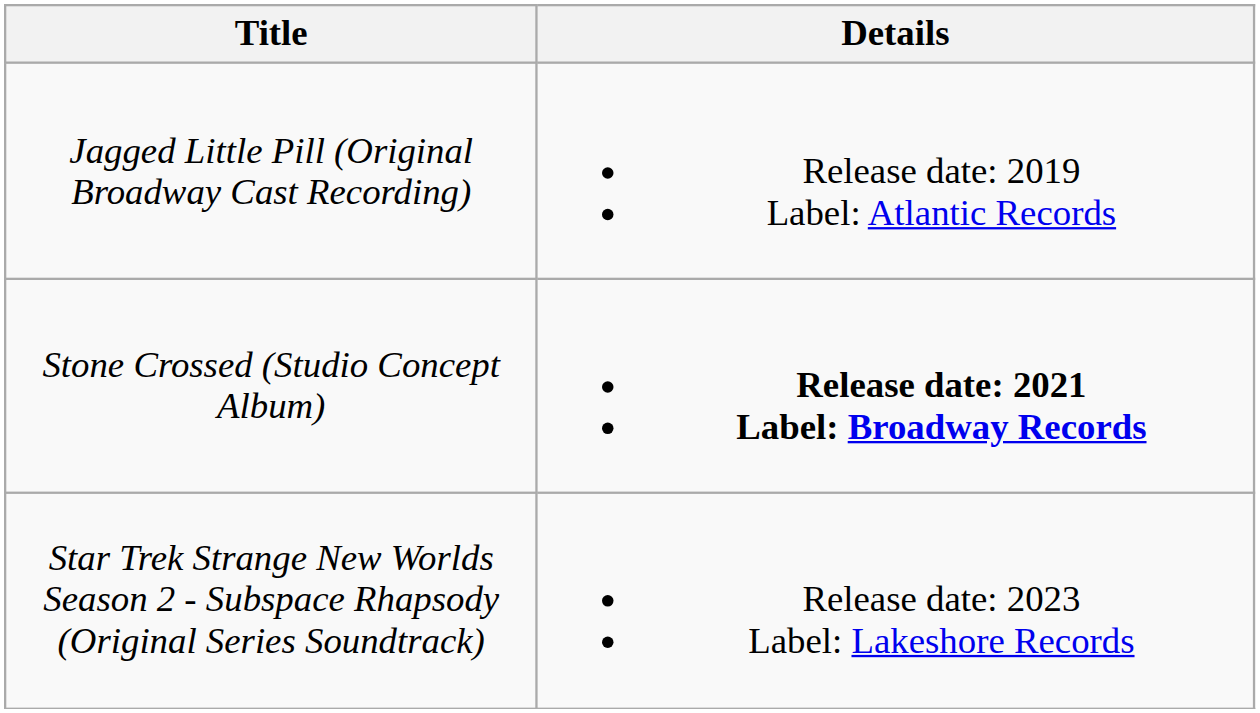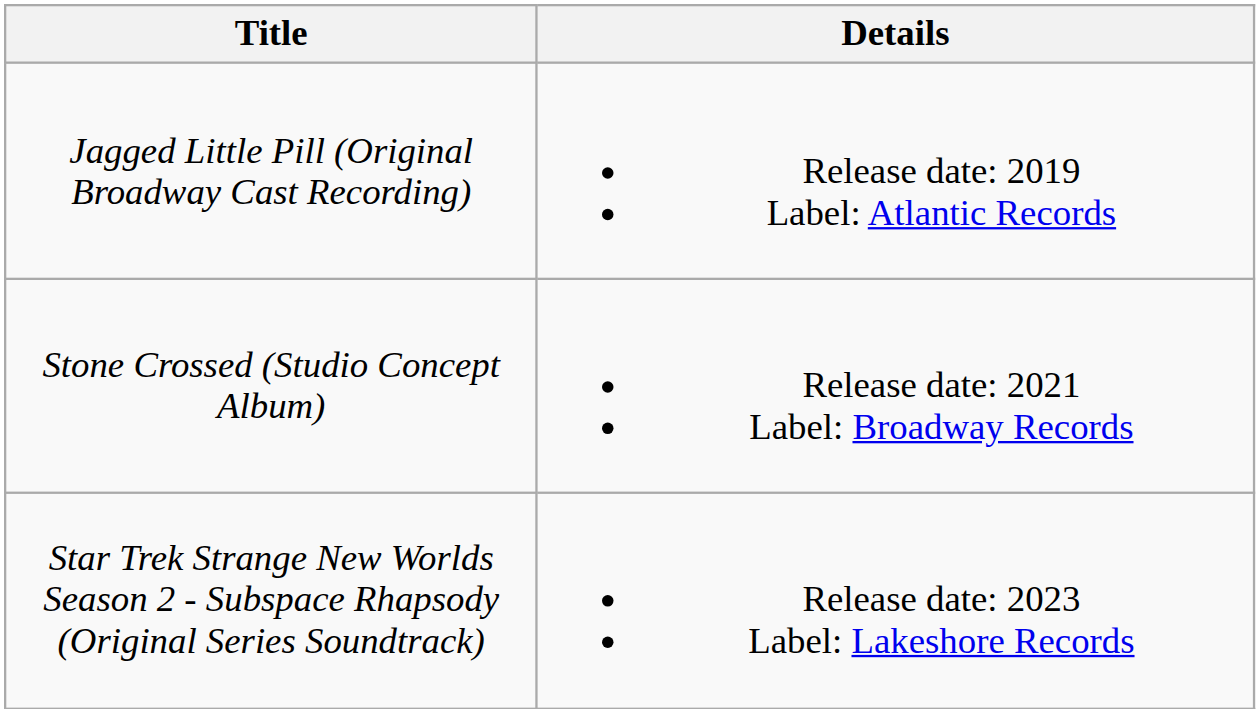(895, 406) bold -> (895, 406) normal
